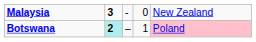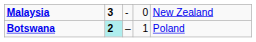(169, 28) pink background -> (169, 28) no background
